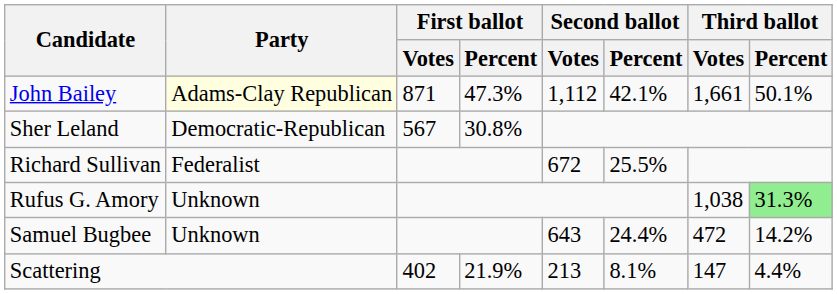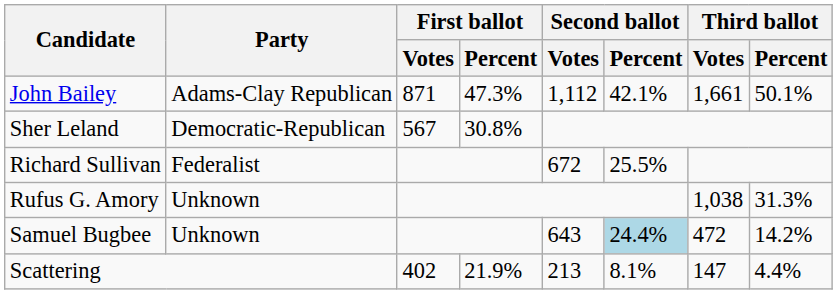(282, 93) lightyellow background -> (282, 93) no background
(783, 199) lightgreen background -> (783, 199) no background
(638, 235) no background -> (638, 235) lightblue background
